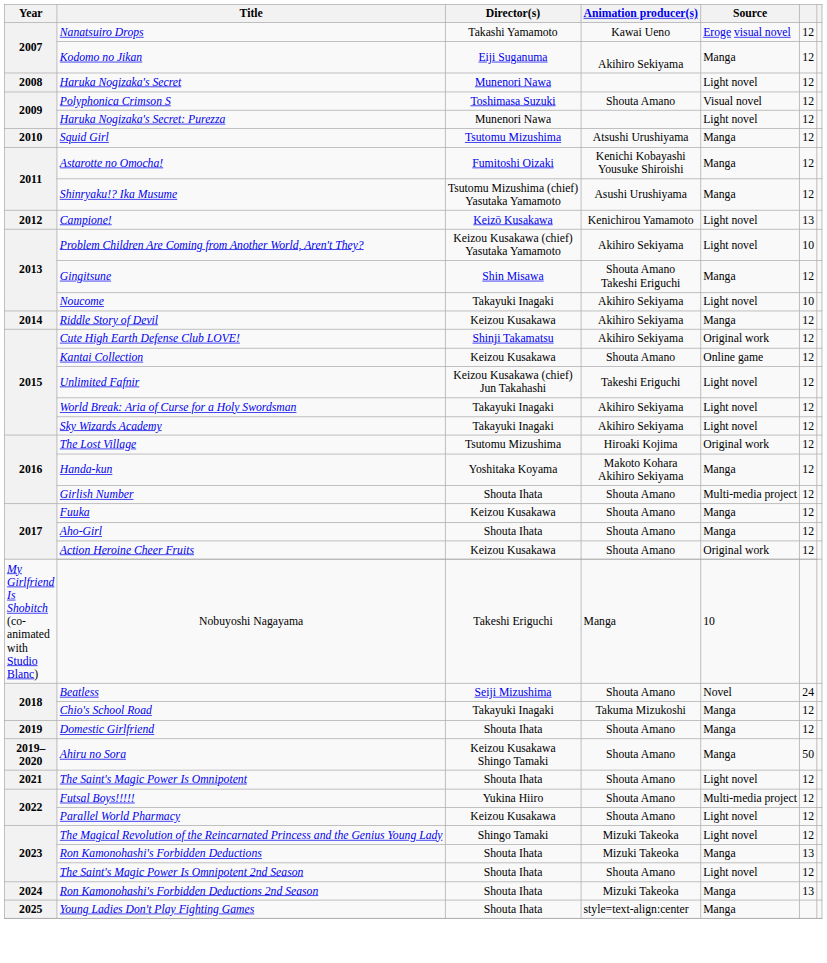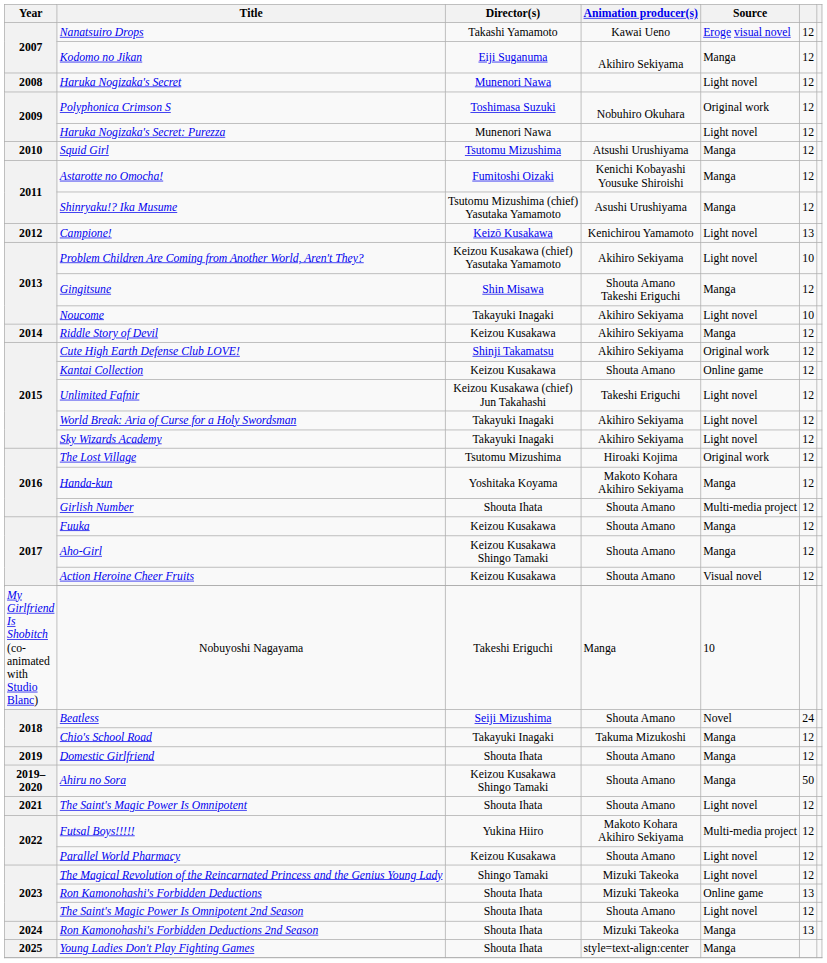(641, 100) Shouta Amano -> (641, 114) Nobuhiro Okuhara
(733, 100) Visual novel -> (736, 107) Original work
(513, 531) Shouta Ihata -> (513, 551) Keizou Kusakawa Shingo Tamaki
(736, 550) Original work -> (733, 576) Visual novel
(641, 798) Shouta Amano -> (641, 831) Makoto Kohara Akihiro Sekiyama
(719, 853) Manga -> (733, 893) Online game
